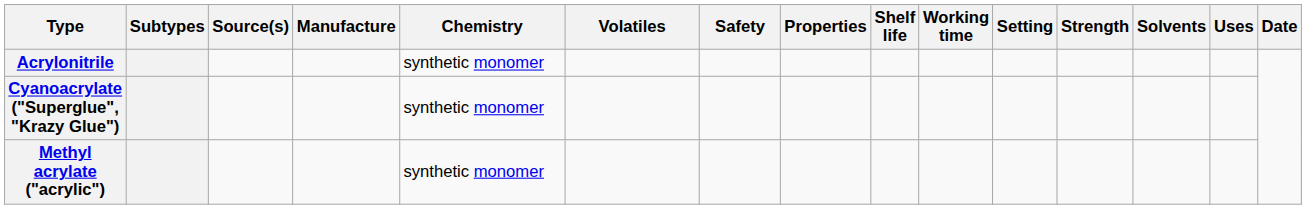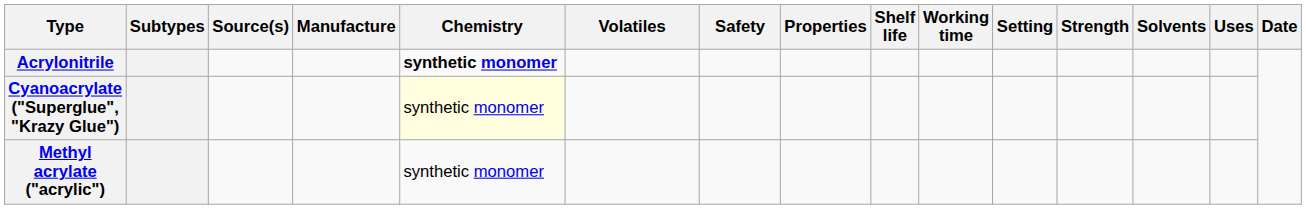(474, 62) normal -> (480, 62) bold
(474, 107) no background -> (474, 107) lightyellow background
